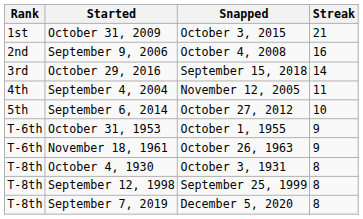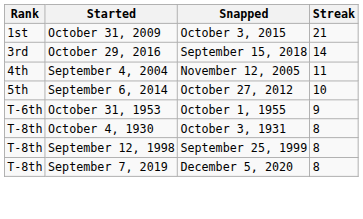- row: (108, 52)
- row: (108, 147)
